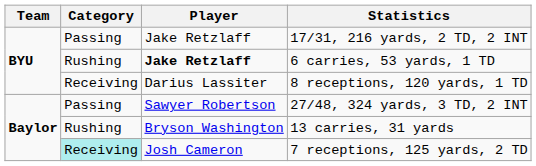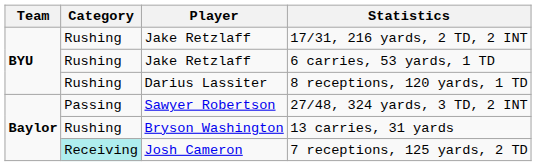(93, 39) Passing -> (93, 39) Rushing
(198, 61) bold -> (198, 61) normal
(101, 83) Receiving -> (93, 83) Rushing
